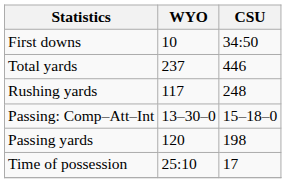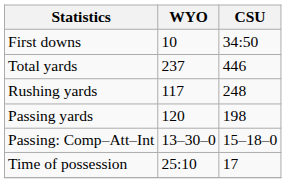rows swapped: (51, 140) <-> (81, 115)
